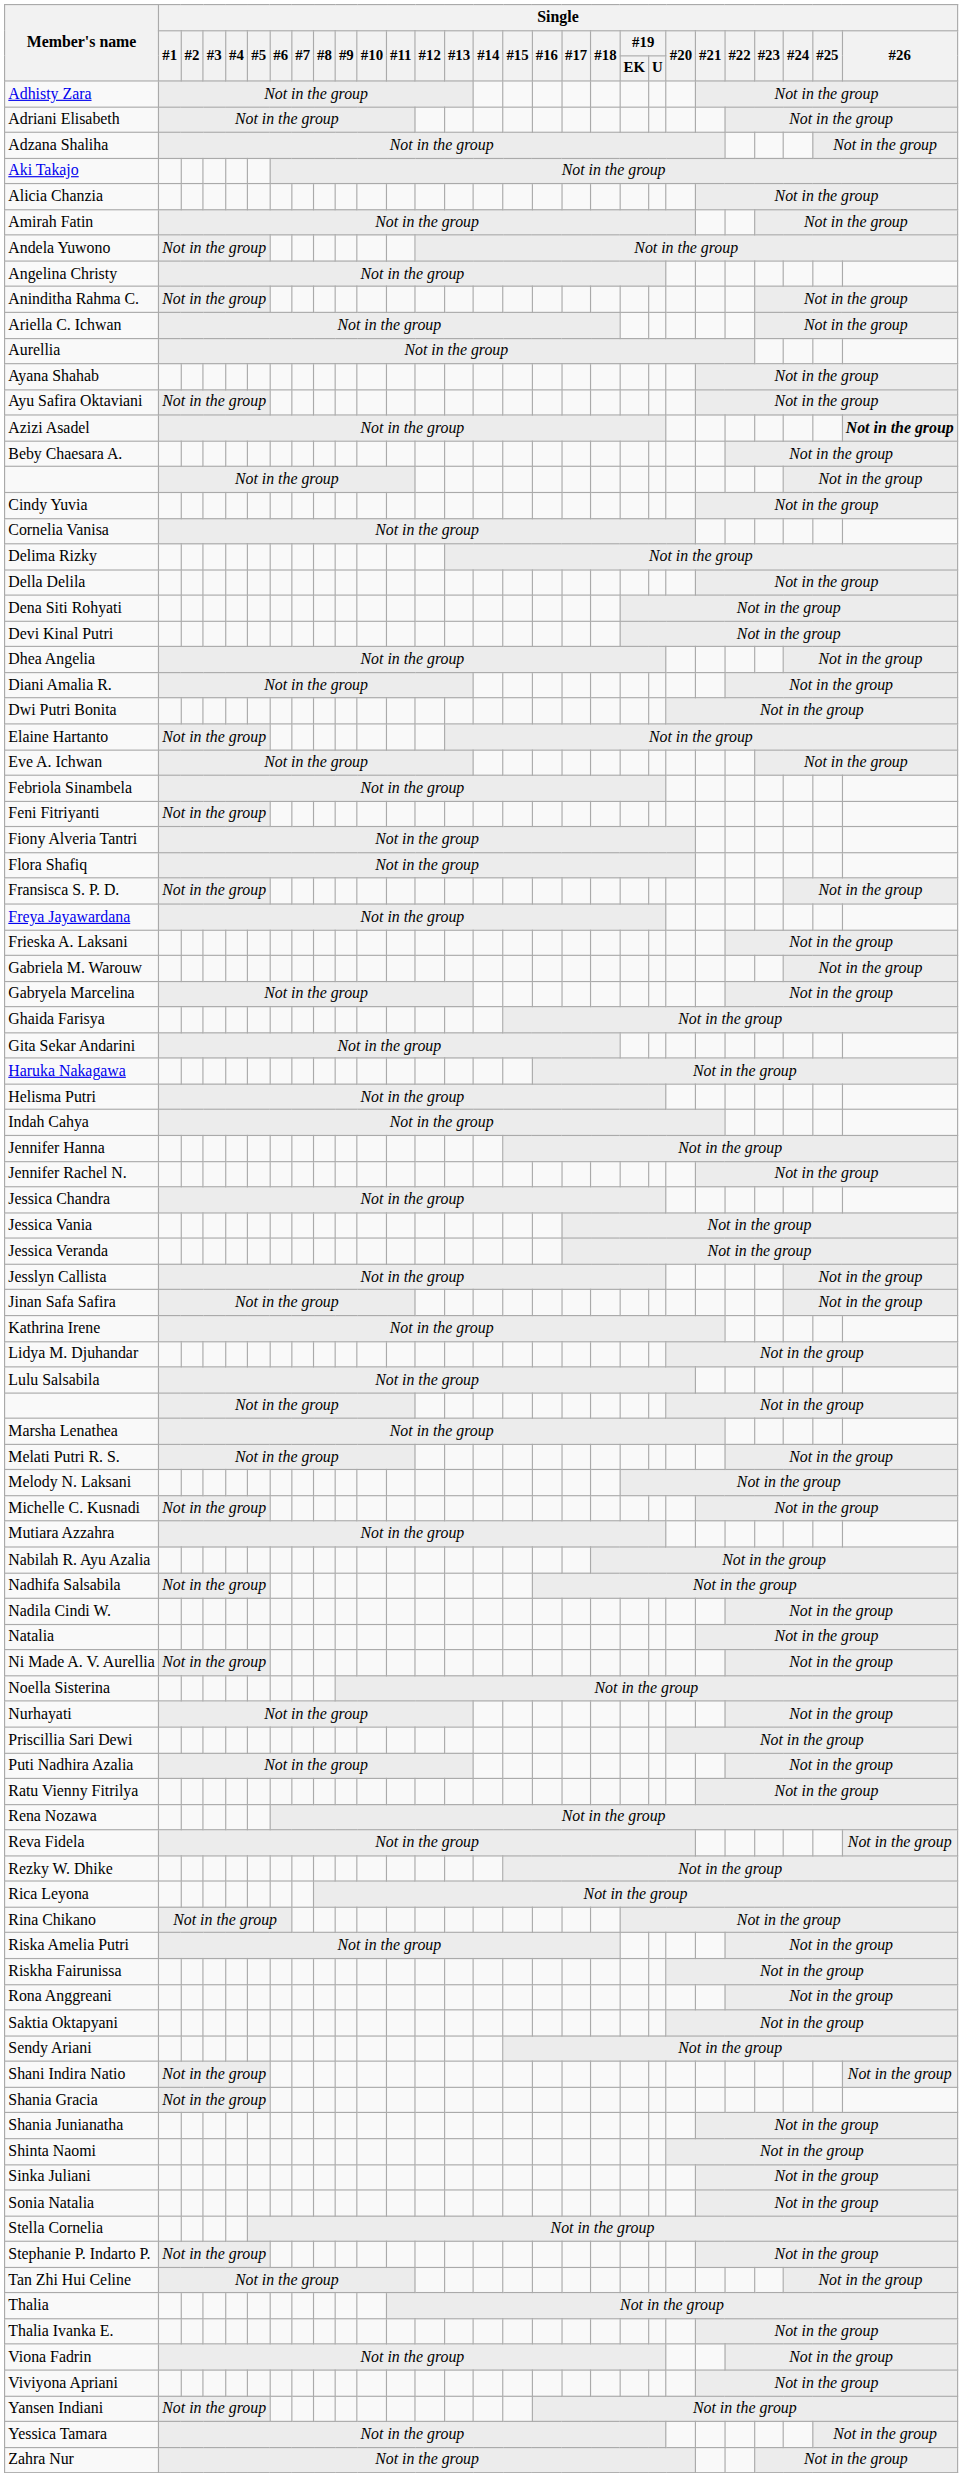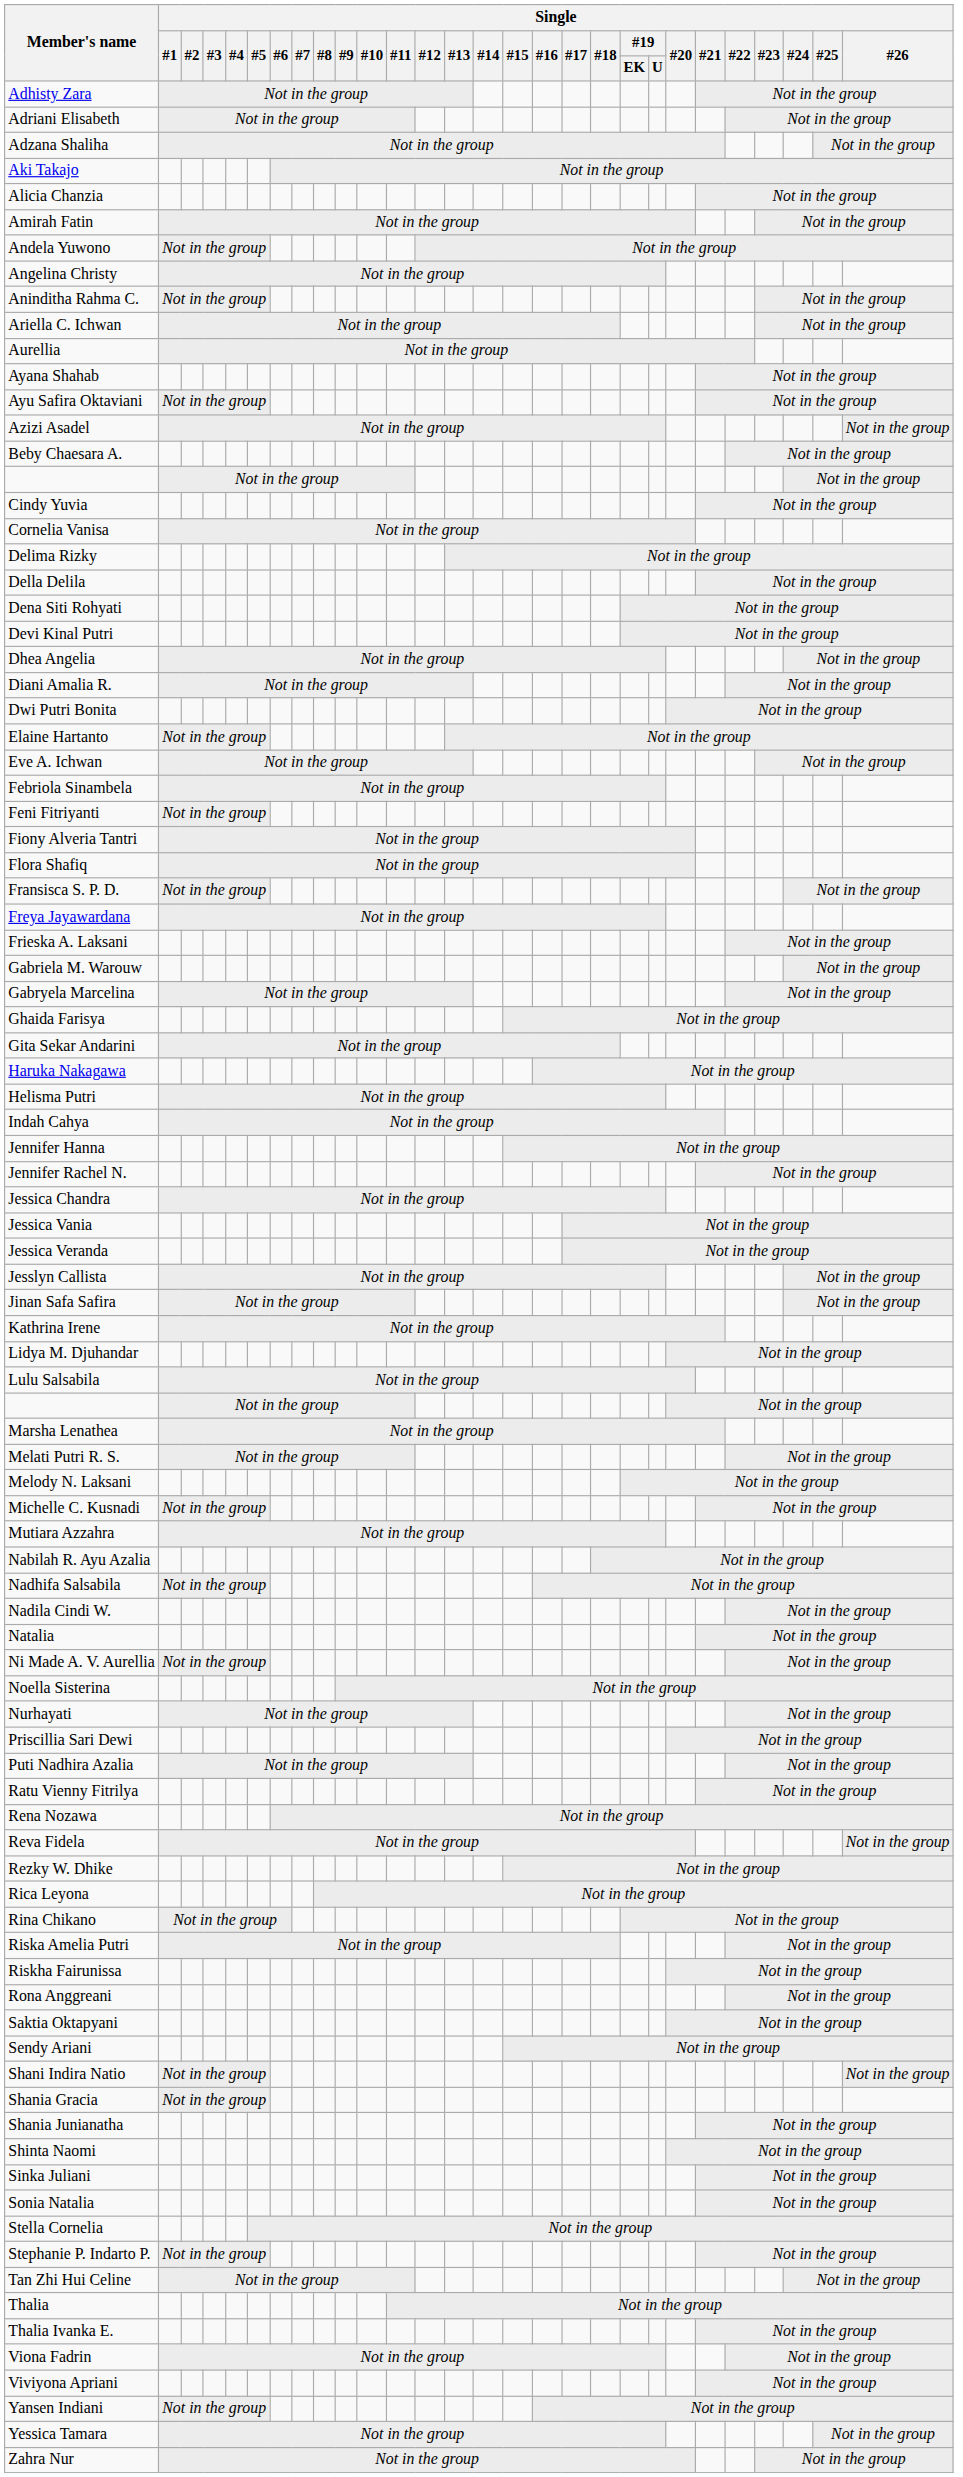(900, 427) bold -> (898, 427) normal
